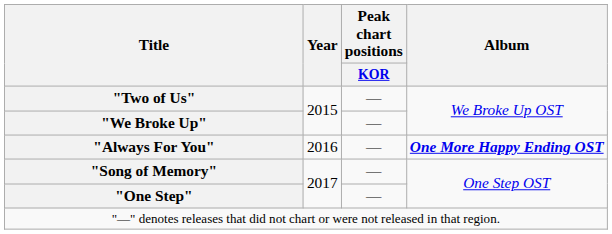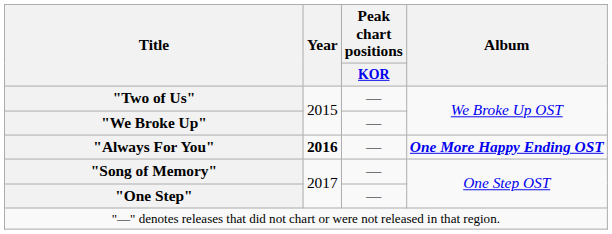(322, 147) normal -> (322, 147) bold
